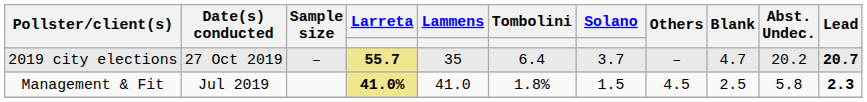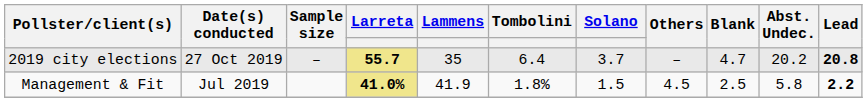(841, 60) 20.7 -> (841, 60) 20.8
(453, 85) 41.0 -> (453, 85) 41.9
(841, 85) 2.3 -> (841, 85) 2.2
